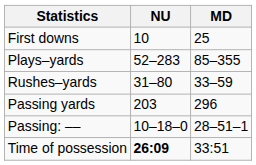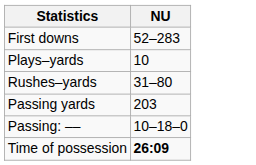- column: (221, 16)
(141, 38) 10 -> (157, 38) 52–283
(157, 60) 52–283 -> (141, 60) 10
